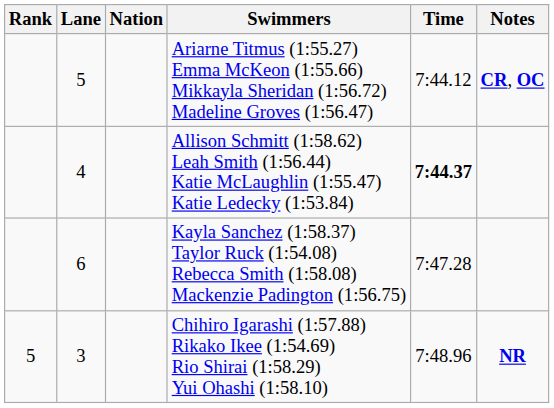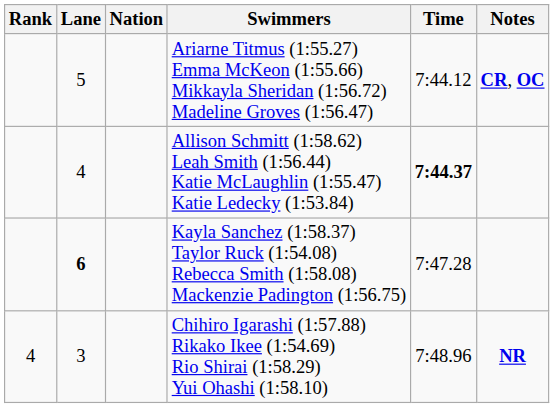(81, 264) normal -> (81, 264) bold
(31, 356) 5 -> (31, 356) 4
